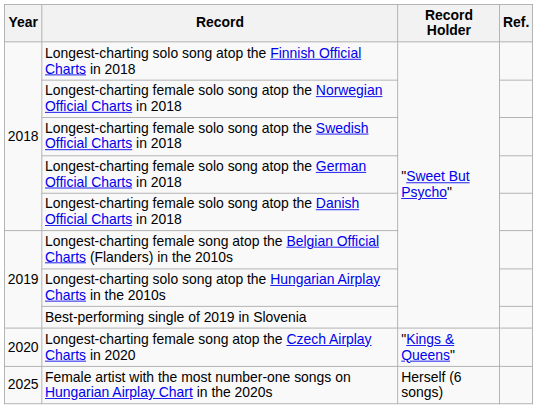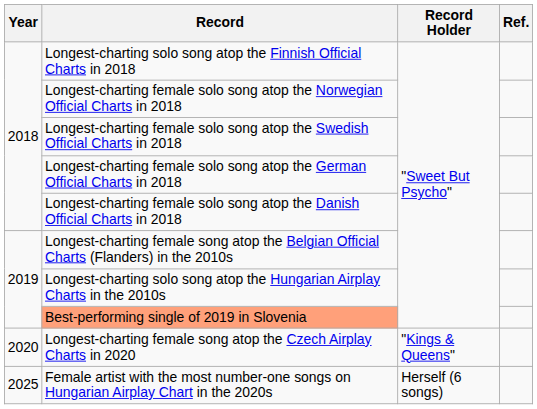(176, 317) no background -> (176, 317) lightsalmon background
